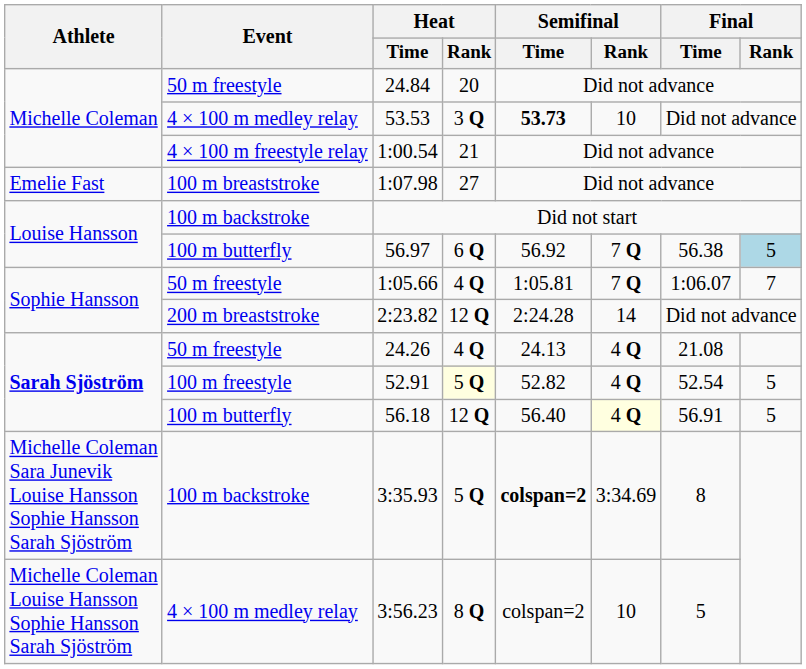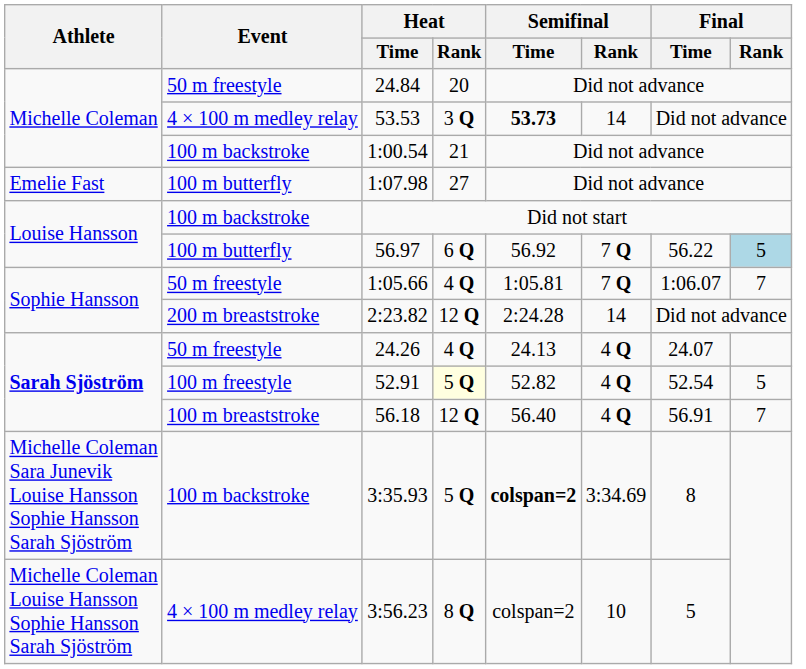(626, 118) 10 -> (616, 118) 14
(267, 151) 4 × 100 m freestyle relay -> (238, 151) 100 m backstroke
(243, 184) 100 m breaststroke -> (229, 184) 100 m butterfly
(701, 250) 56.38 -> (691, 250) 56.22
(701, 349) 21.08 -> (691, 349) 24.07
(229, 415) 100 m butterfly -> (243, 415) 100 m breaststroke
(626, 415) lightyellow background -> (616, 415) no background
(771, 415) 5 -> (761, 415) 7
